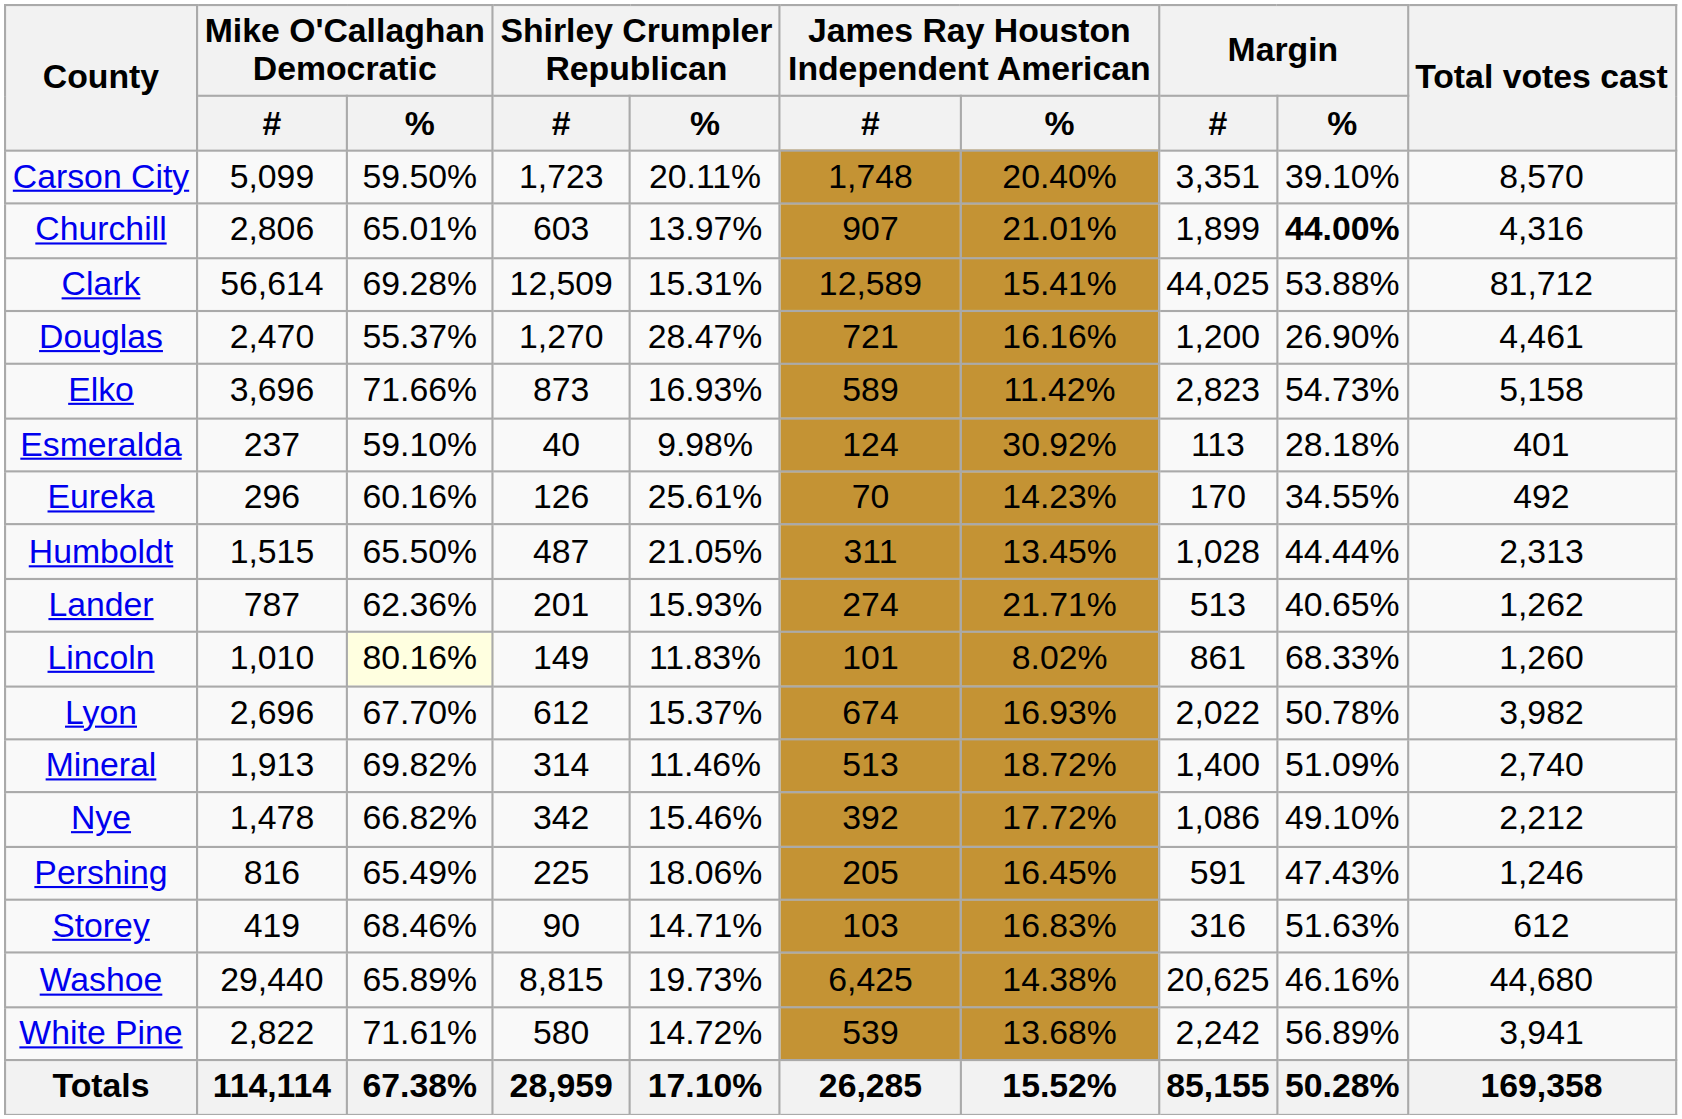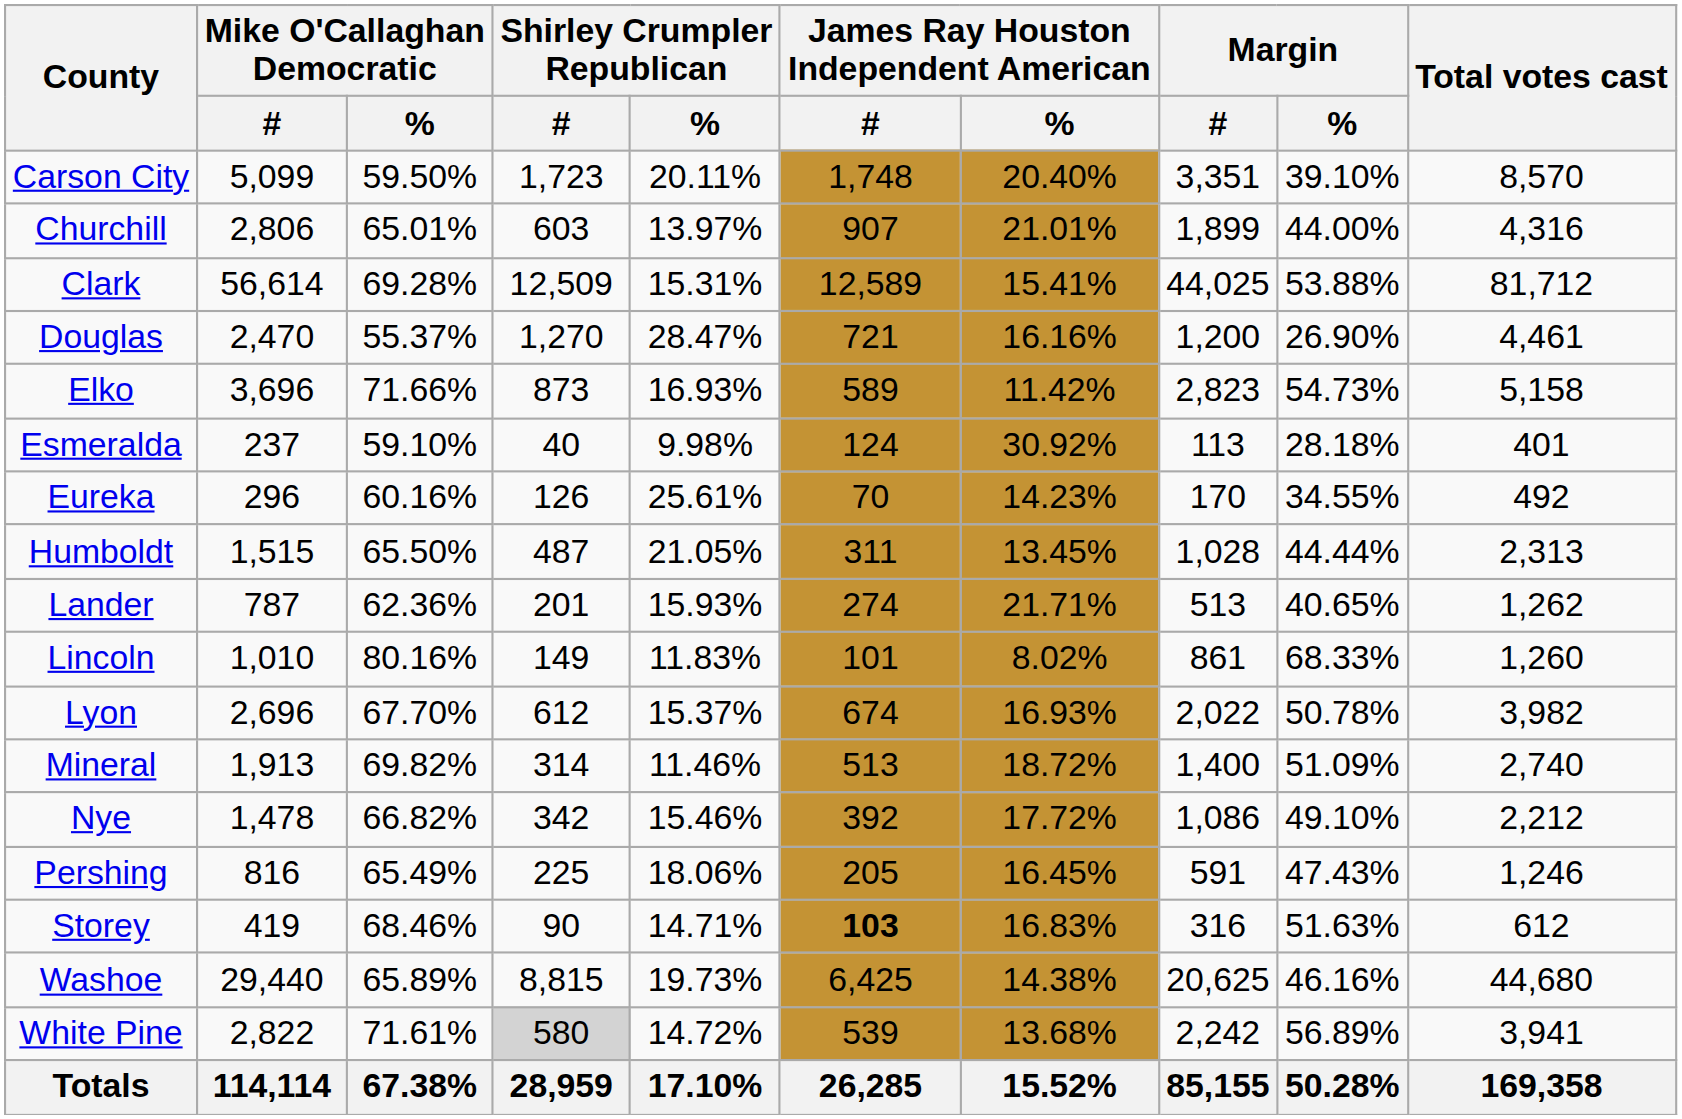(1342, 229) bold -> (1342, 229) normal
(420, 658) lightyellow background -> (420, 658) no background
(871, 925) normal -> (871, 925) bold
(561, 1032) no background -> (561, 1032) lightgrey background
